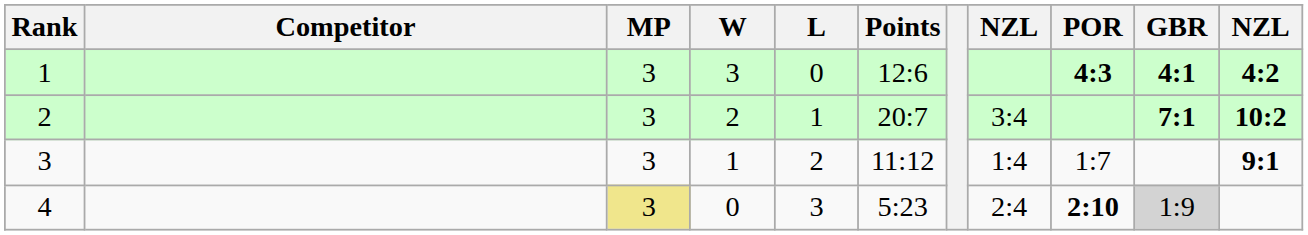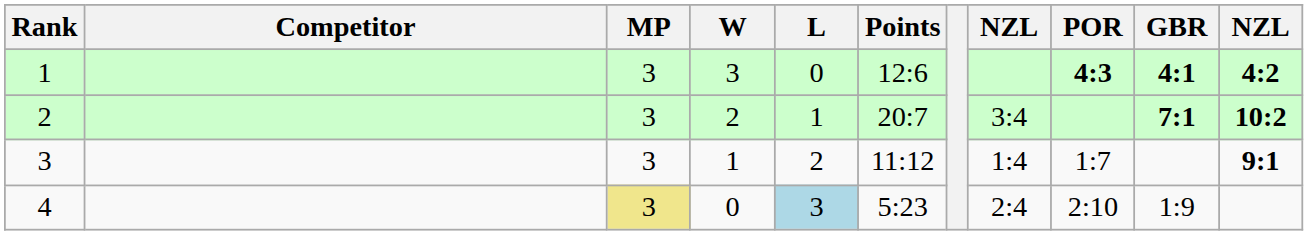(817, 206) no background -> (817, 206) lightblue background
(1093, 206) bold -> (1093, 206) normal
(1177, 206) lightgrey background -> (1177, 206) no background
